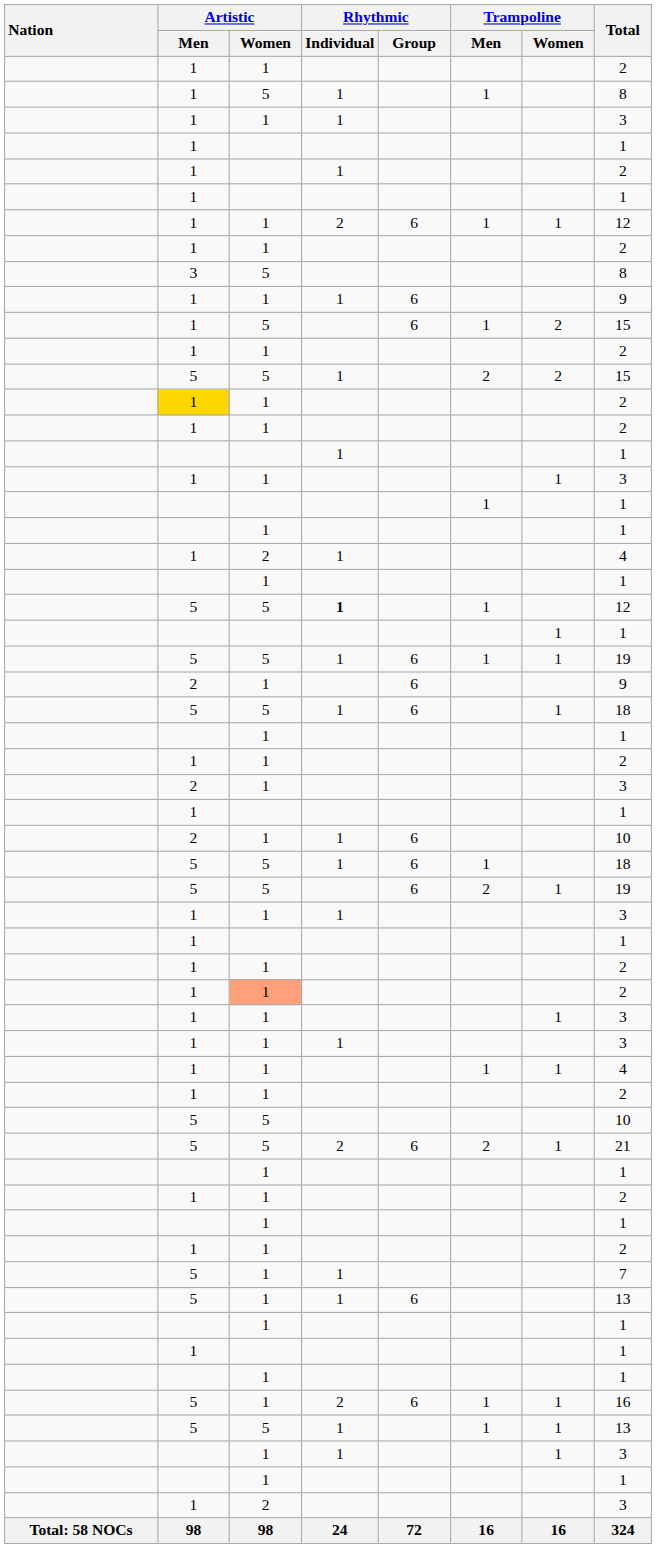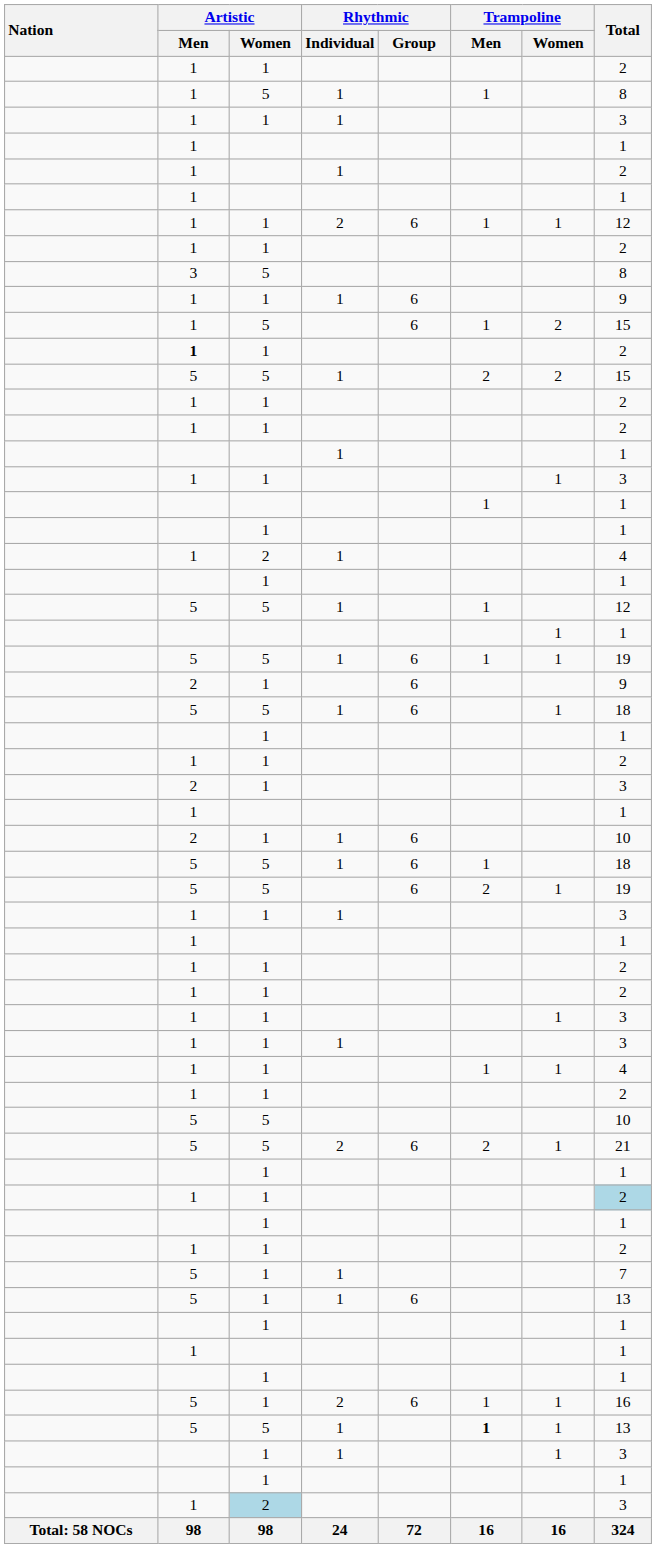(193, 351) normal -> (193, 351) bold
(193, 402) gold background -> (193, 402) no background
(340, 607) bold -> (340, 607) normal
(266, 992) lightsalmon background -> (266, 992) no background
(623, 1197) no background -> (623, 1197) lightblue background
(486, 1428) normal -> (486, 1428) bold
(266, 1505) no background -> (266, 1505) lightblue background
